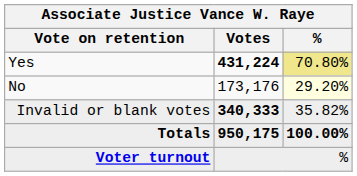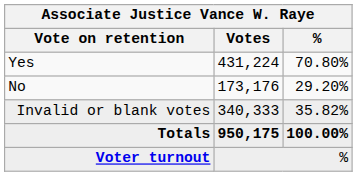(248, 64) bold -> (248, 64) normal
(322, 64) khaki background -> (322, 64) no background
(322, 88) lightyellow background -> (322, 88) no background
(248, 112) bold -> (248, 112) normal
